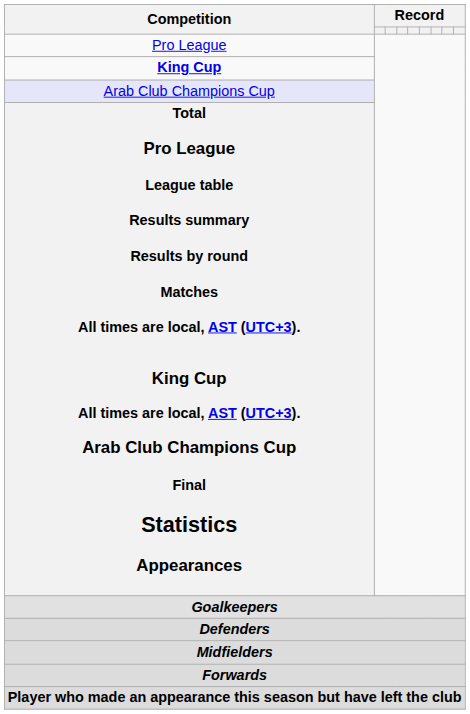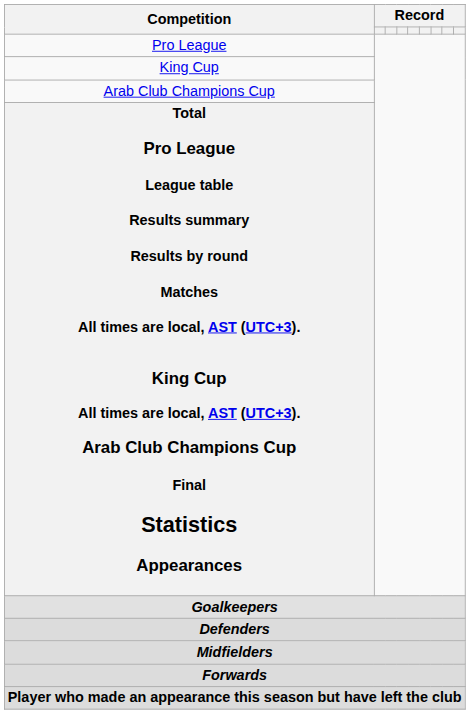(189, 68) bold -> (189, 68) normal
(189, 91) lavender background -> (189, 91) no background
